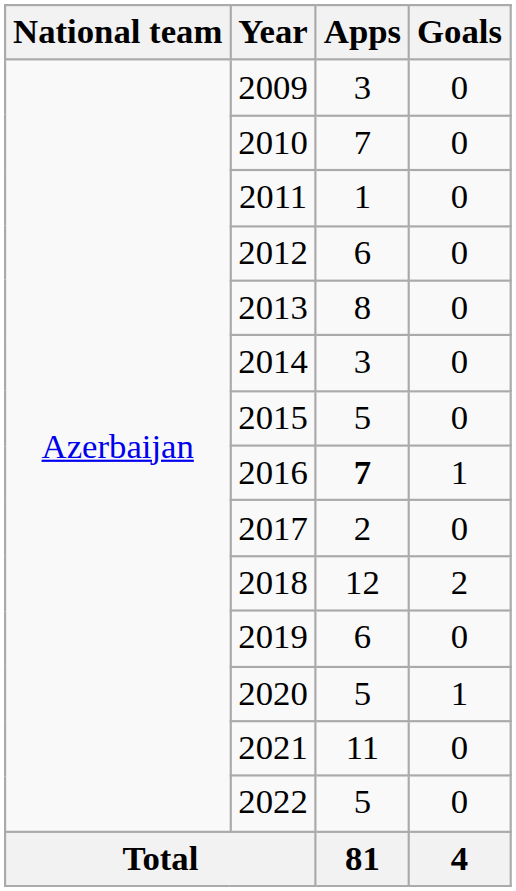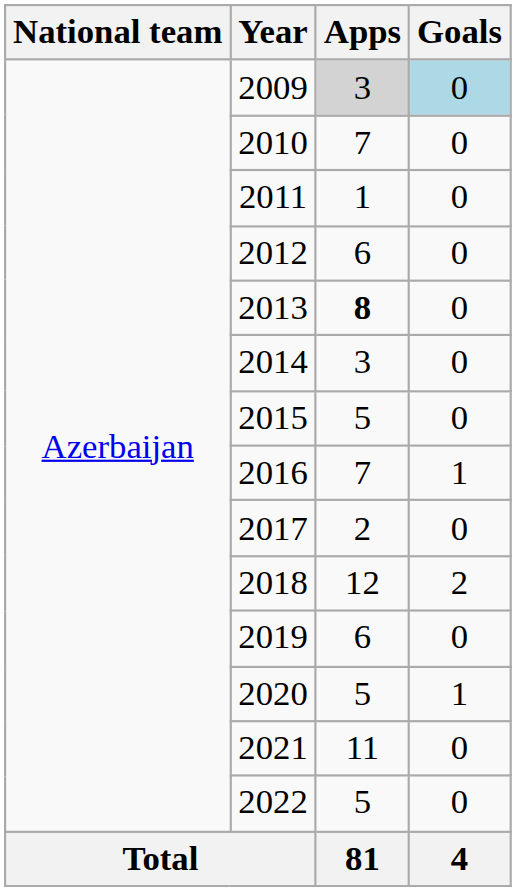(362, 87) no background -> (362, 87) lightgrey background
(459, 87) no background -> (459, 87) lightblue background
(362, 307) normal -> (362, 307) bold
(362, 472) bold -> (362, 472) normal
